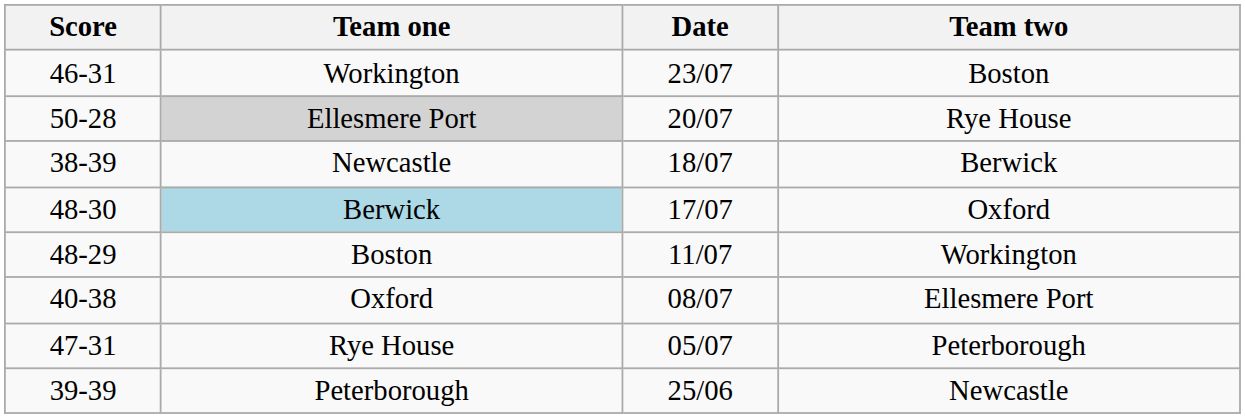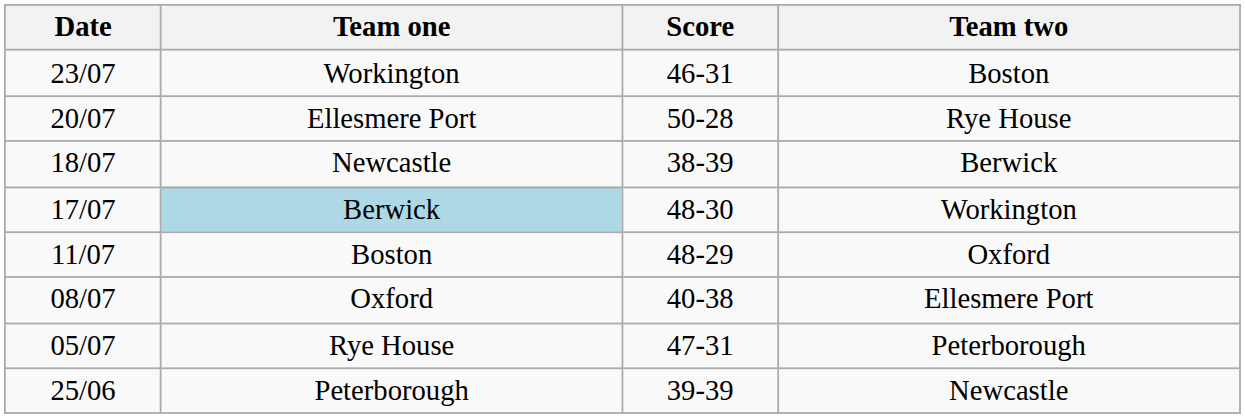columns swapped: (700, 27) <-> (83, 27)
(392, 118) lightgrey background -> (392, 118) no background
(1009, 208) Oxford -> (1009, 208) Workington
(1009, 254) Workington -> (1009, 254) Oxford
